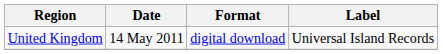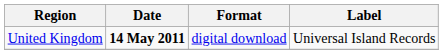(146, 37) normal -> (147, 37) bold
